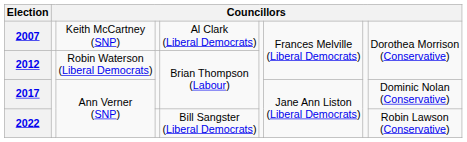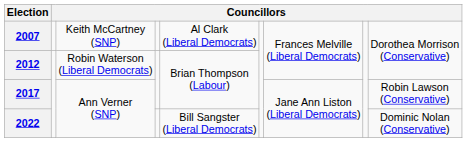(415, 94) Dominic Nolan (Conservative) -> (415, 94) Robin Lawson (Conservative)
(415, 123) Robin Lawson (Conservative) -> (415, 123) Dominic Nolan (Conservative)
